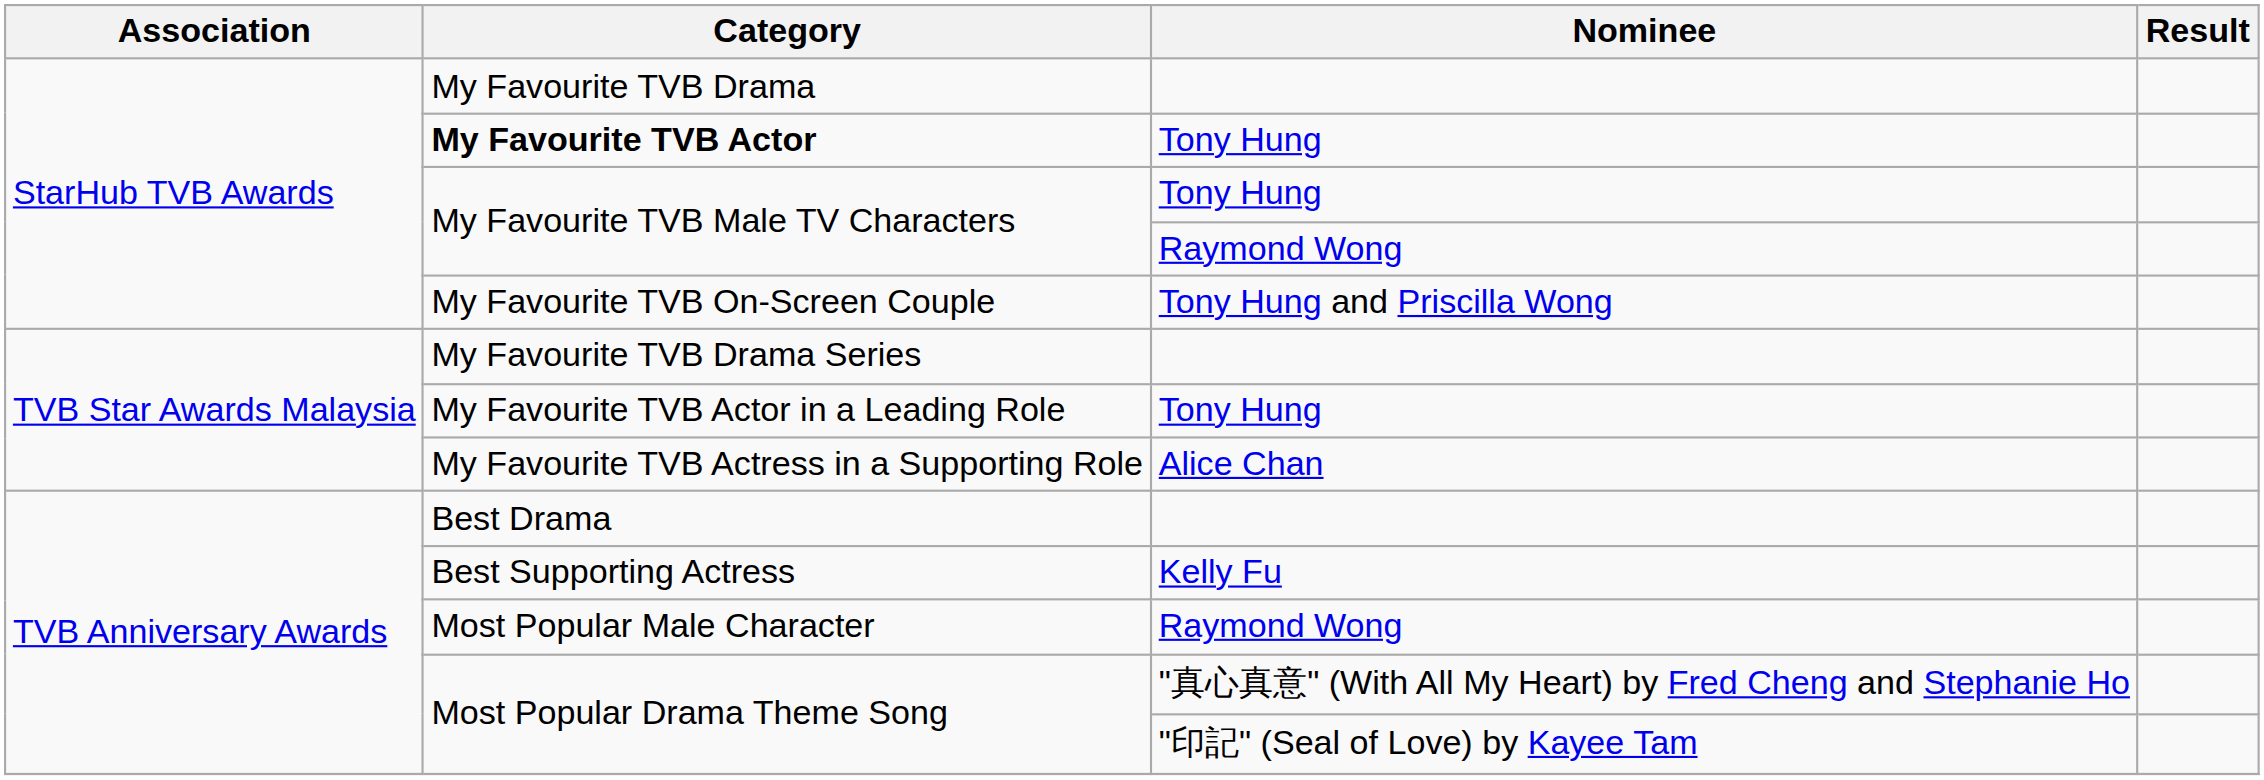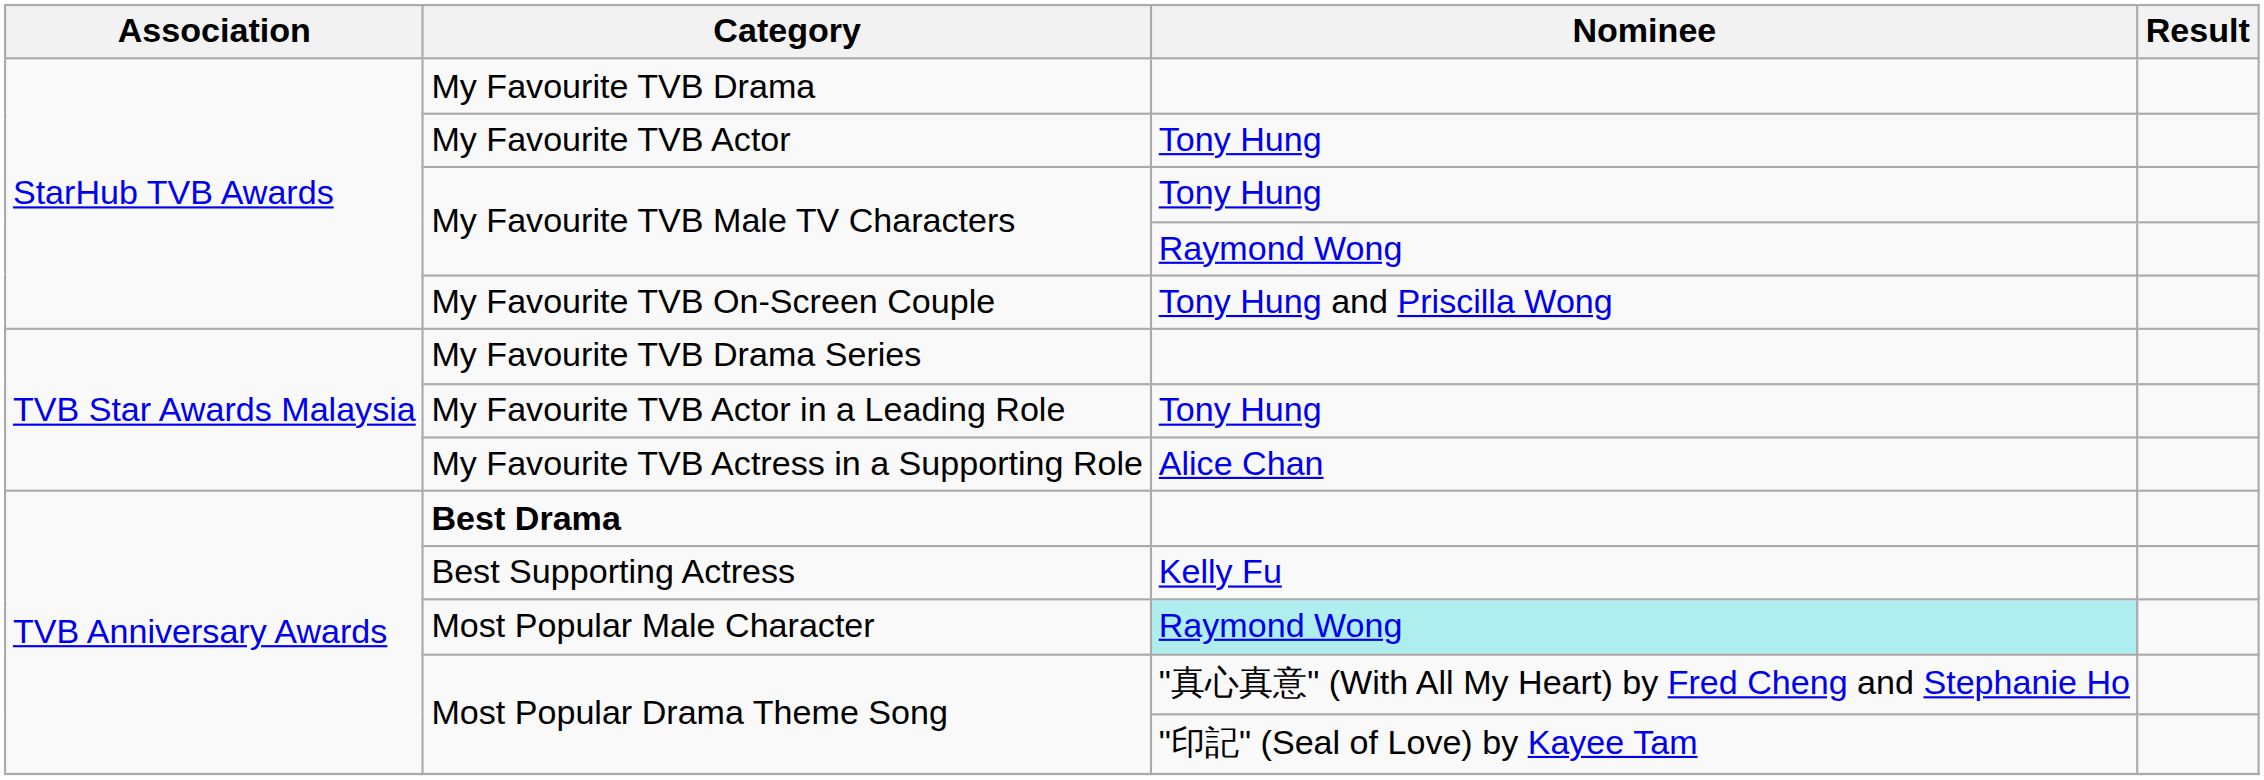(624, 139) bold -> (611, 139) normal
(521, 517) normal -> (526, 517) bold
(1281, 626) no background -> (1281, 626) paleturquoise background
